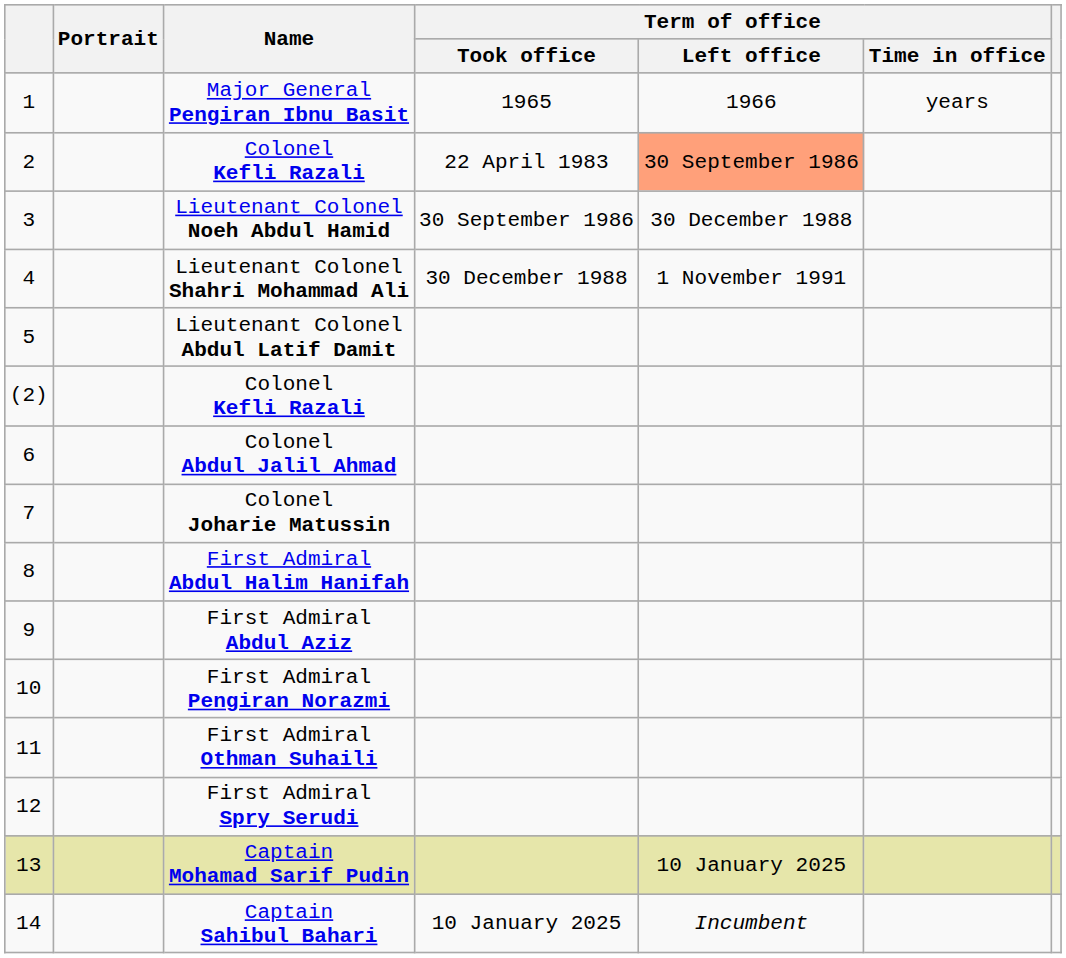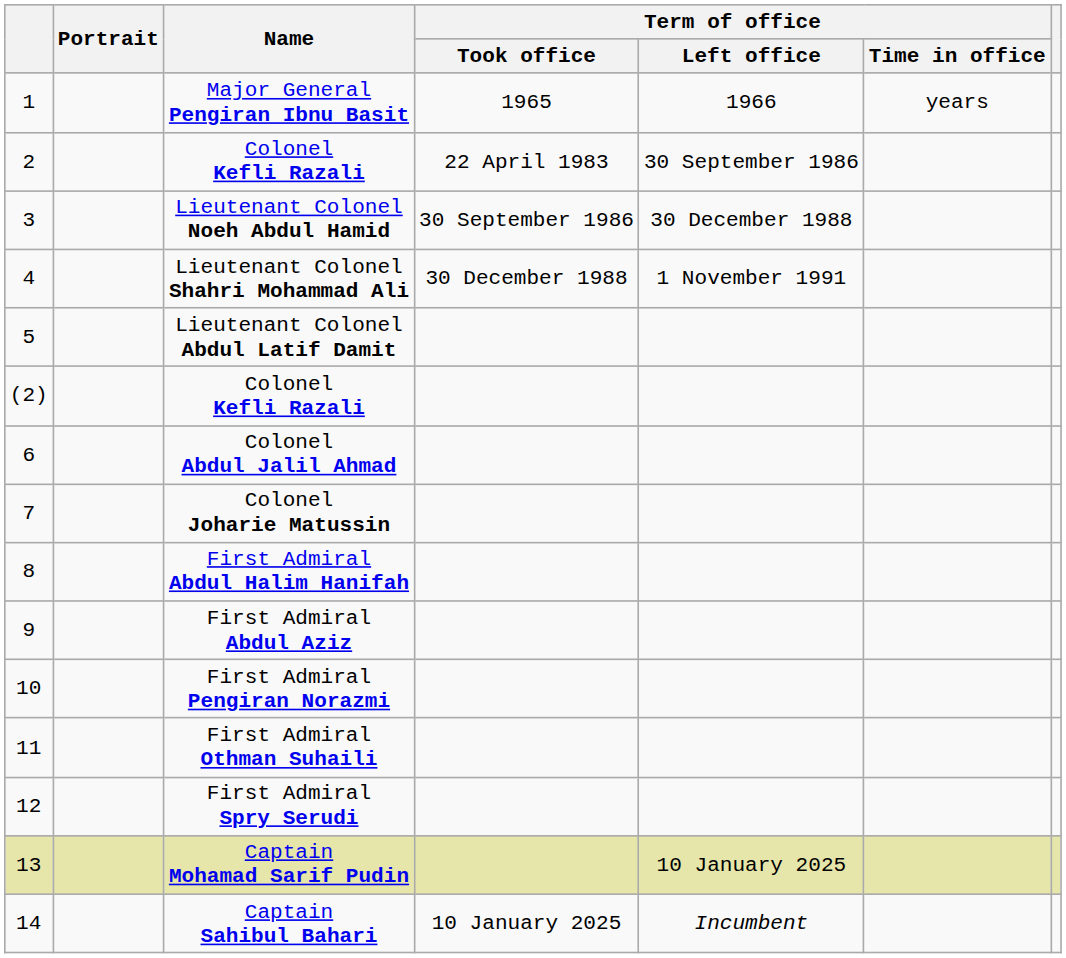(751, 161) lightsalmon background -> (751, 161) no background
